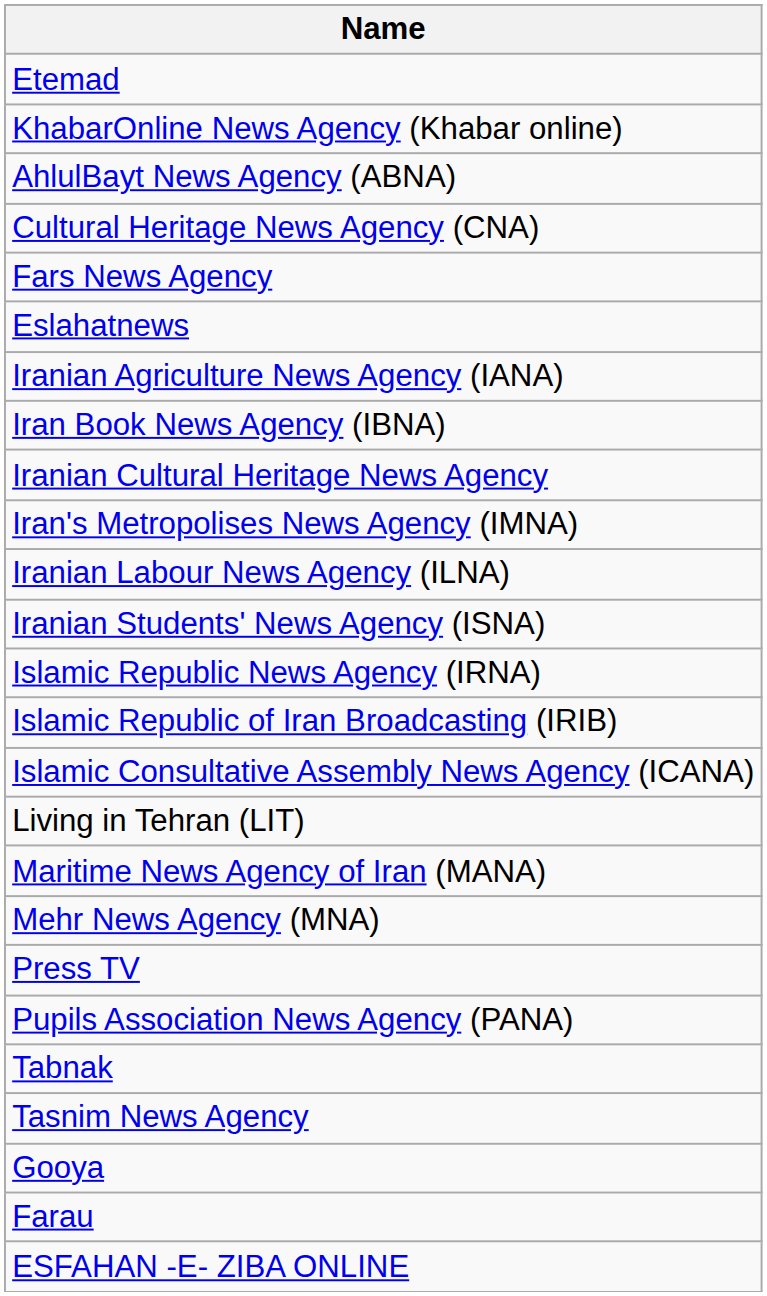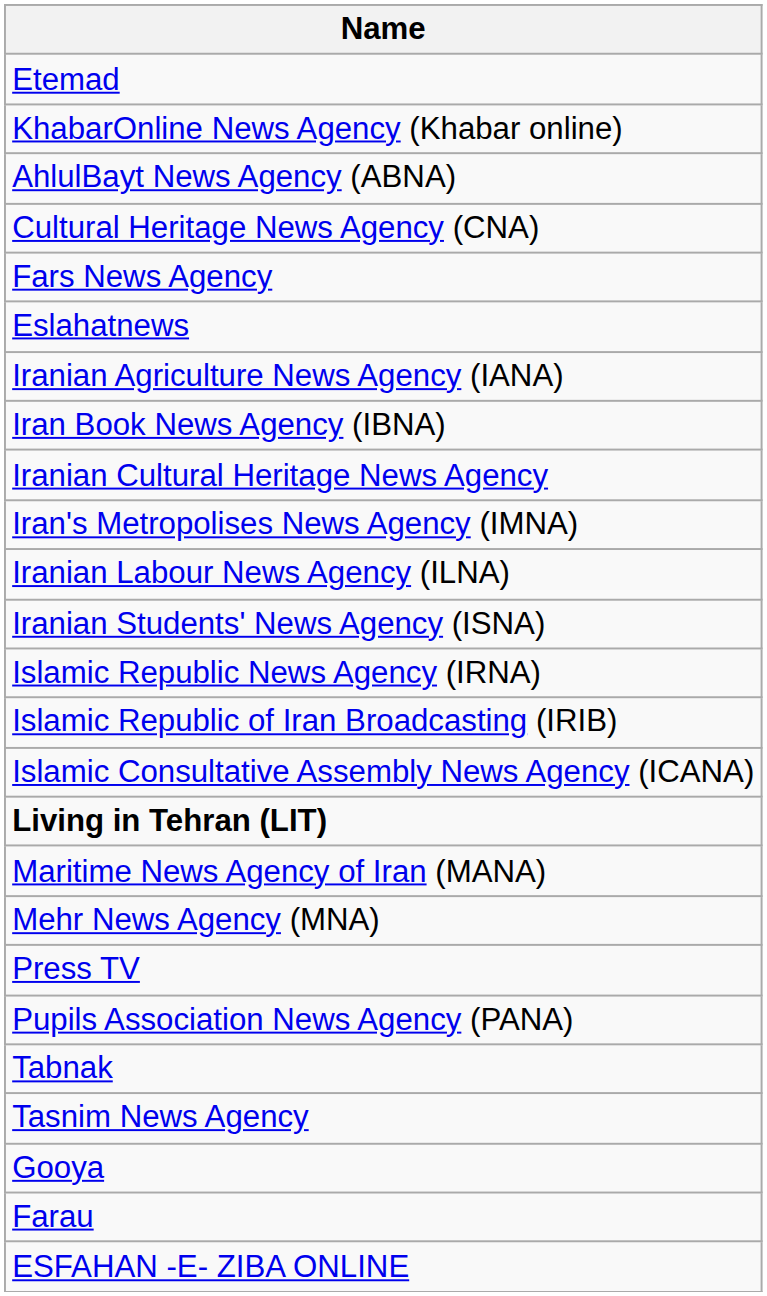(158, 820) normal -> (170, 820) bold
